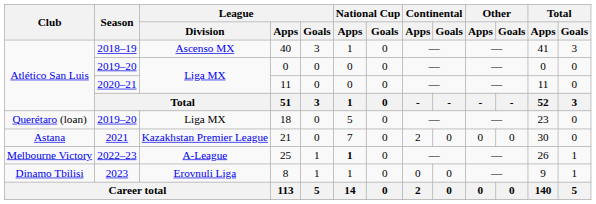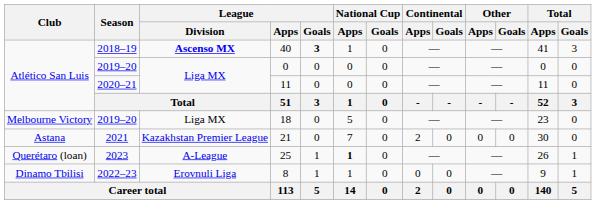(205, 48) normal -> (205, 48) bold
(317, 48) normal -> (317, 48) bold
(50, 119) Querétaro (loan) -> (50, 119) Melbourne Victory
(50, 155) Melbourne Victory -> (50, 155) Querétaro (loan)
(117, 155) 2022–23 -> (117, 155) 2023
(117, 173) 2023 -> (117, 173) 2022–23
